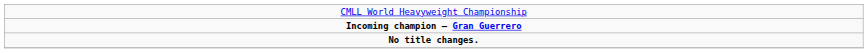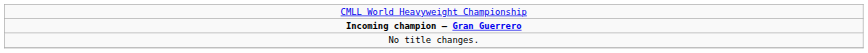(434, 40) bold -> (434, 40) normal
